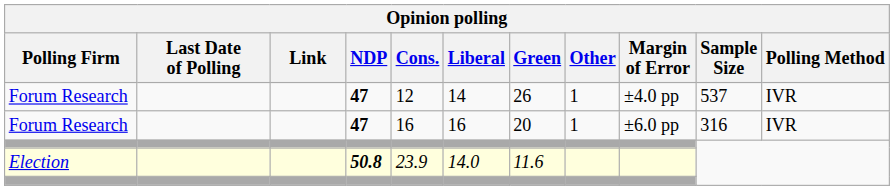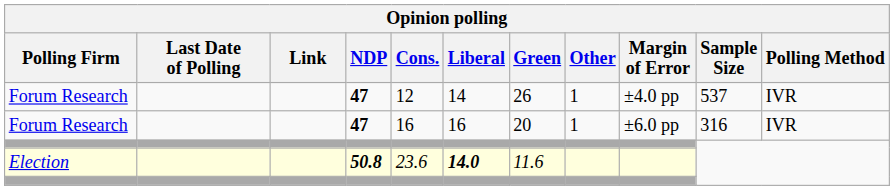(411, 162) 23.9 -> (411, 162) 23.6
(464, 162) normal -> (464, 162) bold
